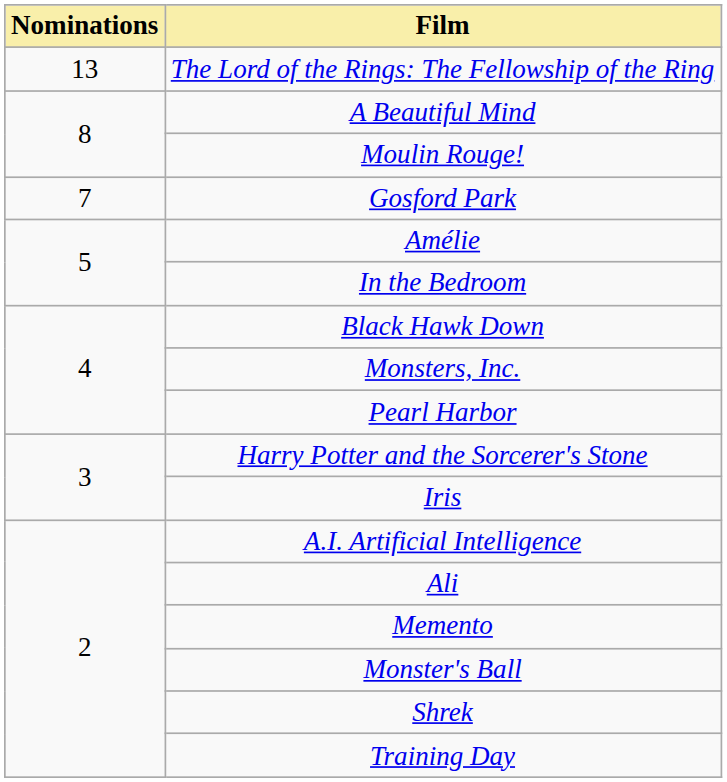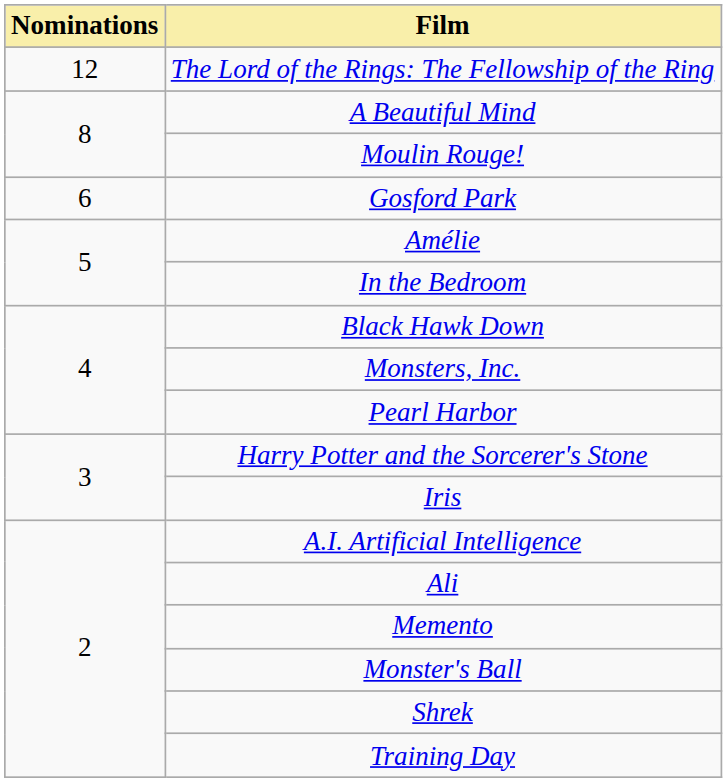(85, 68) 13 -> (85, 68) 12
(85, 197) 7 -> (85, 197) 6
